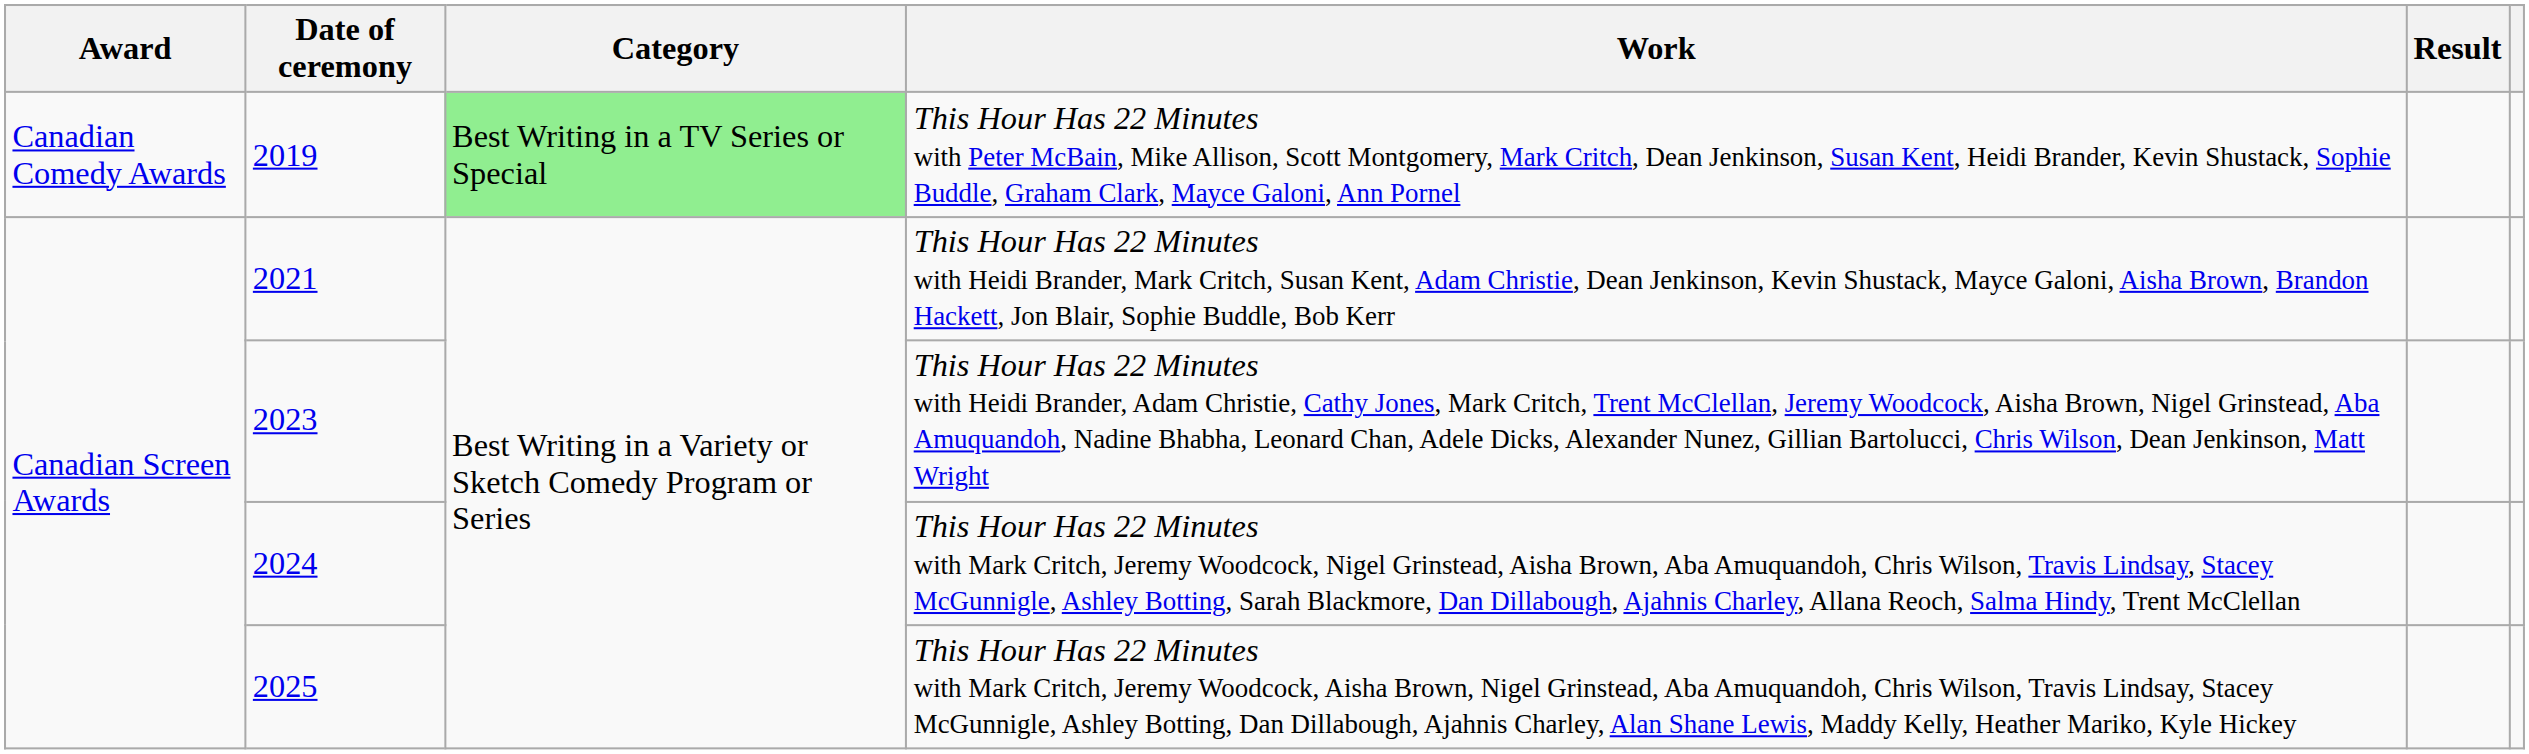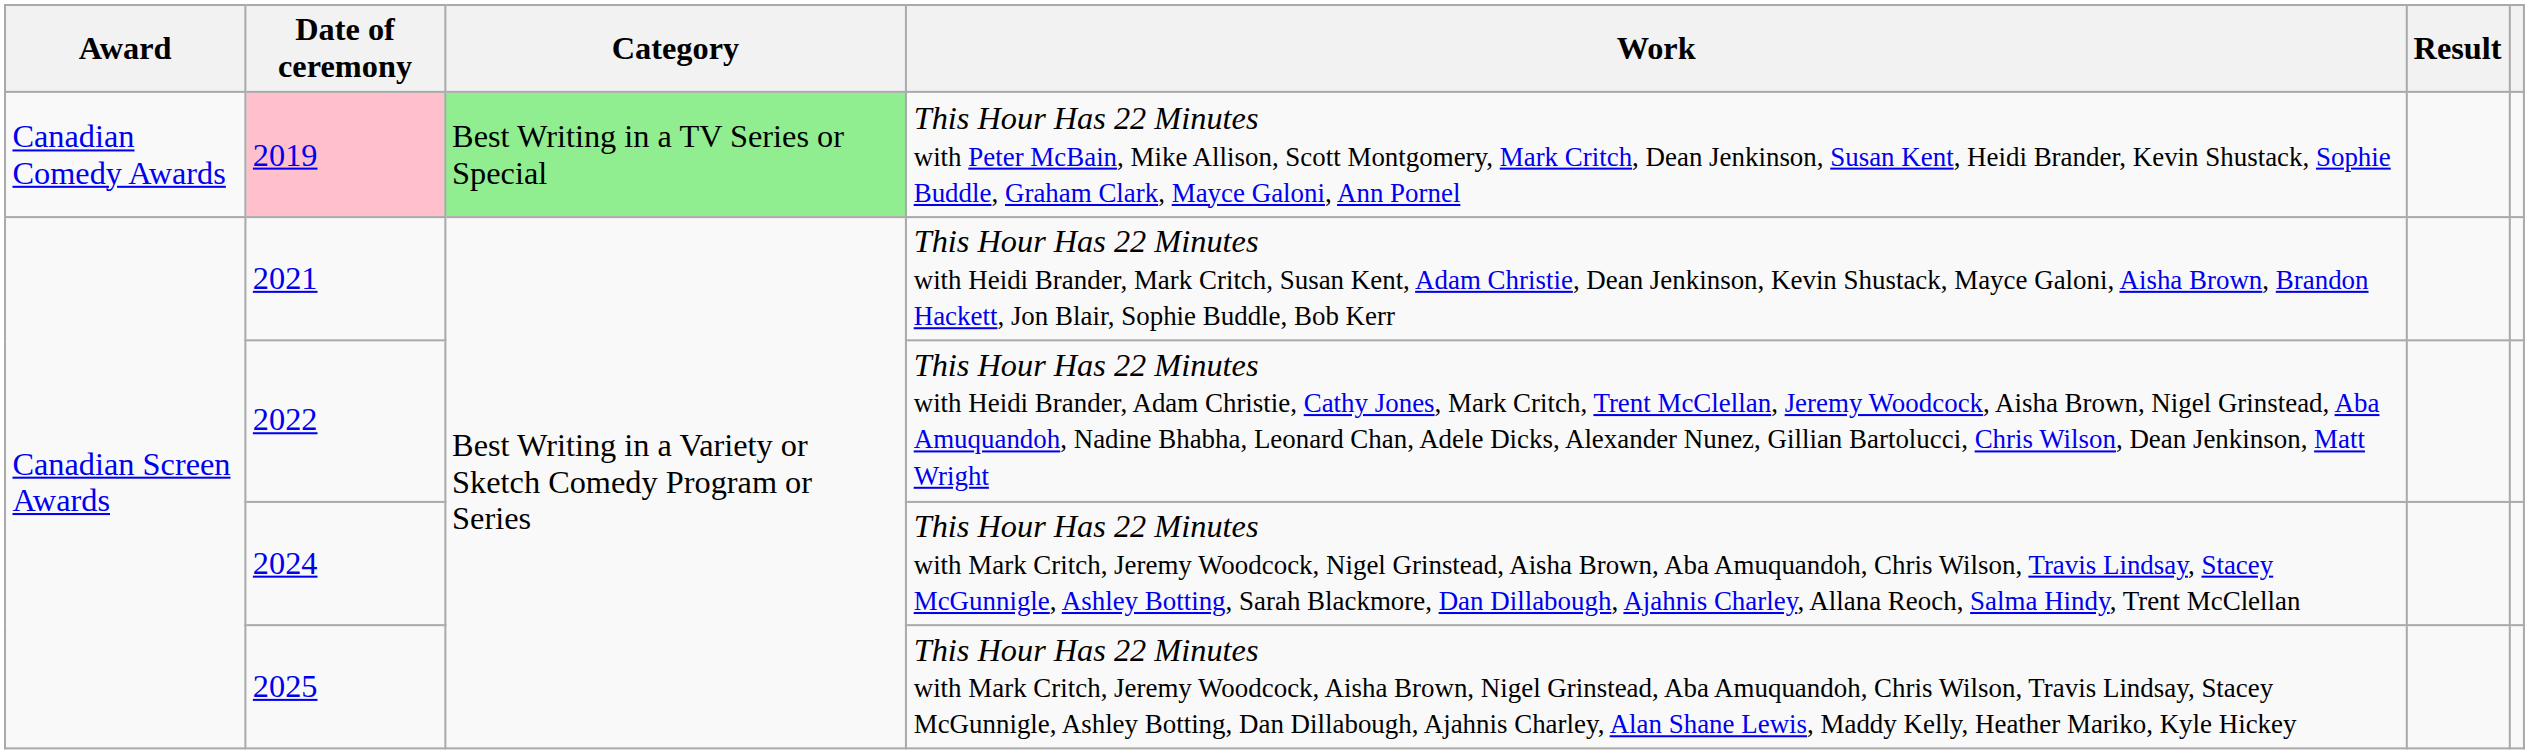(285, 154) no background -> (285, 154) pink background
(285, 420) 2023 -> (285, 420) 2022
